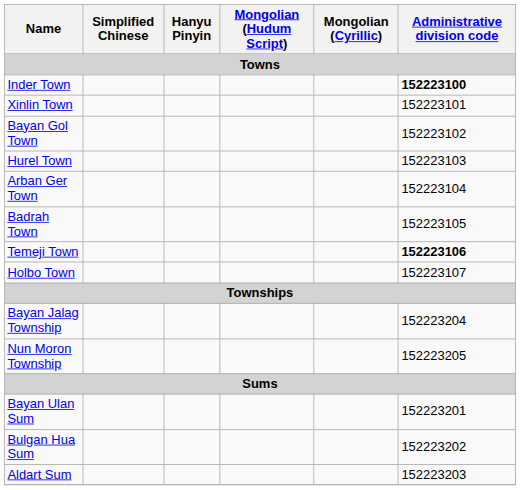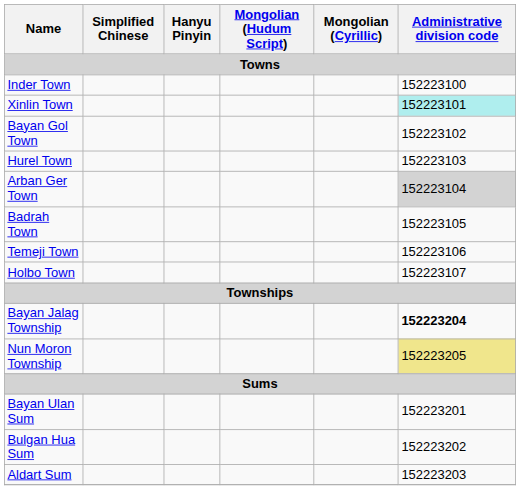(434, 85) bold -> (434, 85) normal
(434, 105) no background -> (434, 105) paleturquoise background
(434, 189) no background -> (434, 189) lightgrey background
(434, 252) bold -> (434, 252) normal
(434, 321) normal -> (434, 321) bold
(434, 356) no background -> (434, 356) khaki background
